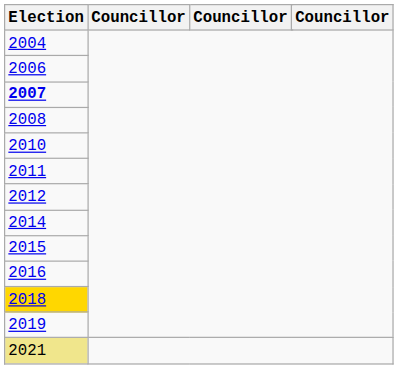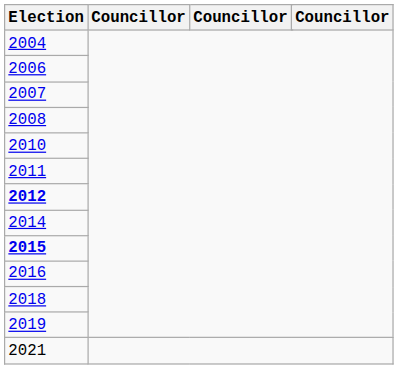(27, 94) bold -> (27, 94) normal
(27, 197) normal -> (27, 197) bold
(27, 248) normal -> (27, 248) bold
(27, 299) gold background -> (27, 299) no background
(27, 351) khaki background -> (27, 351) no background
